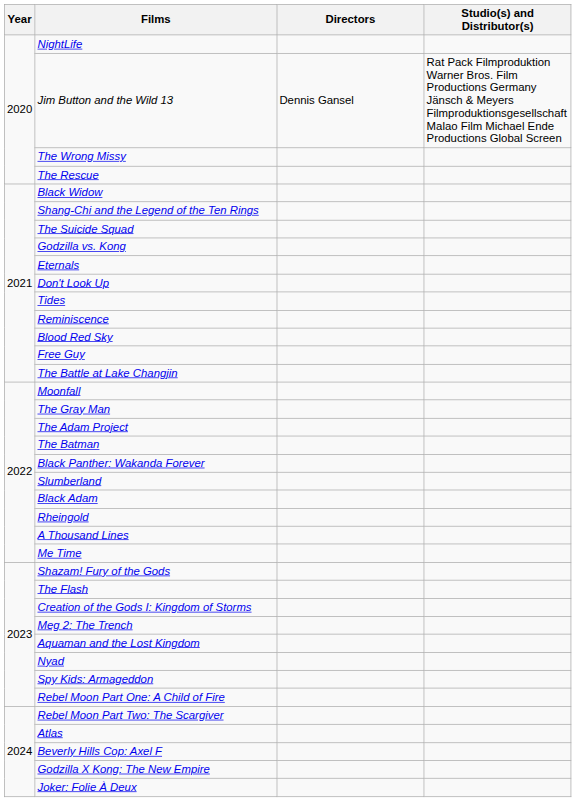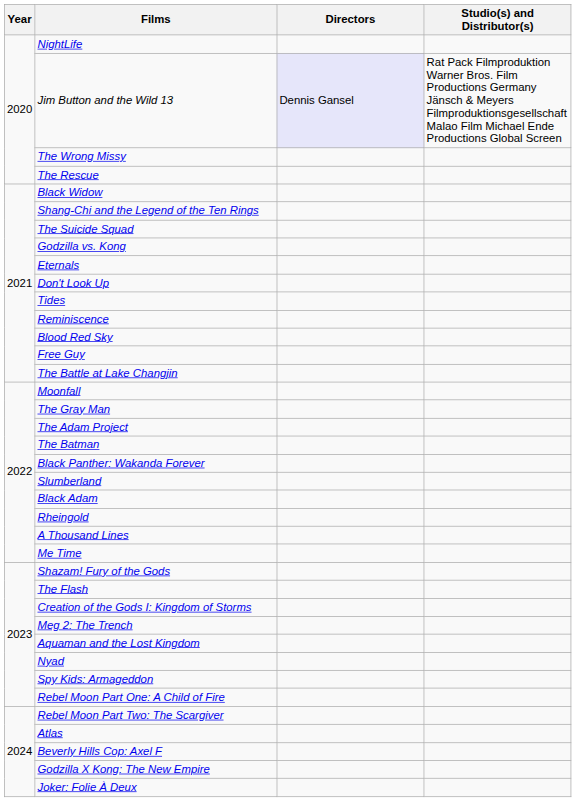(317, 100) no background -> (317, 100) lavender background
